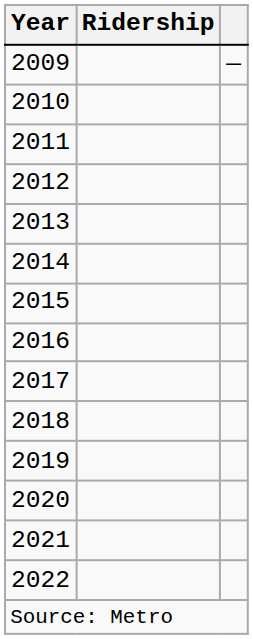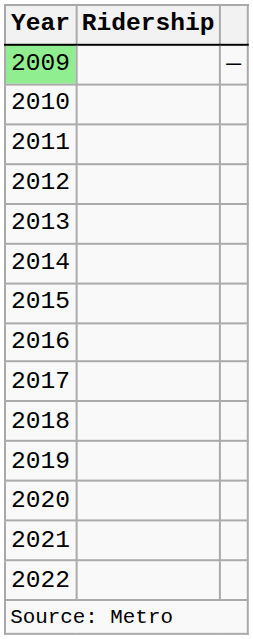(40, 65) no background -> (40, 65) lightgreen background
